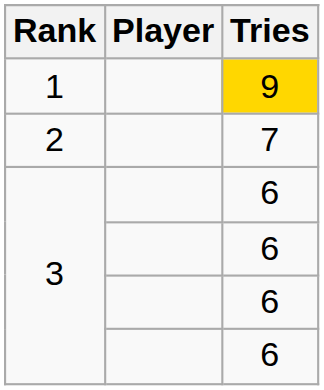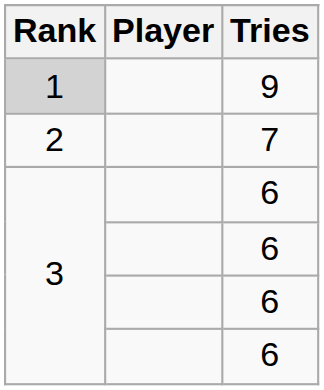(55, 85) no background -> (55, 85) lightgrey background
(270, 85) gold background -> (270, 85) no background
